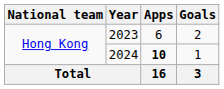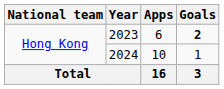(198, 34) normal -> (198, 34) bold
(159, 54) bold -> (159, 54) normal
